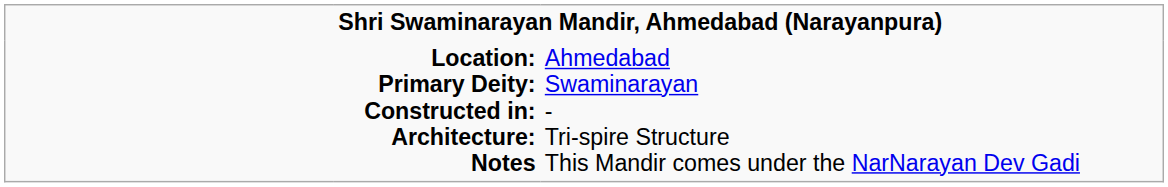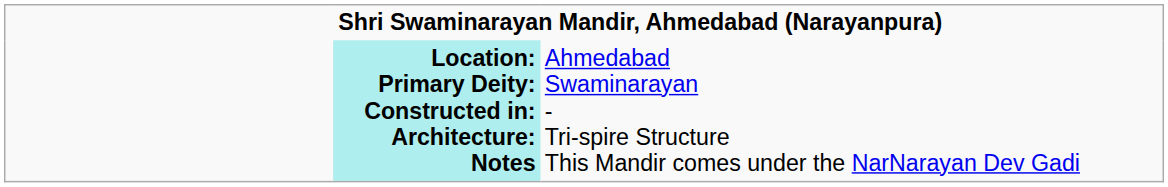(450, 110) no background -> (450, 110) paleturquoise background
